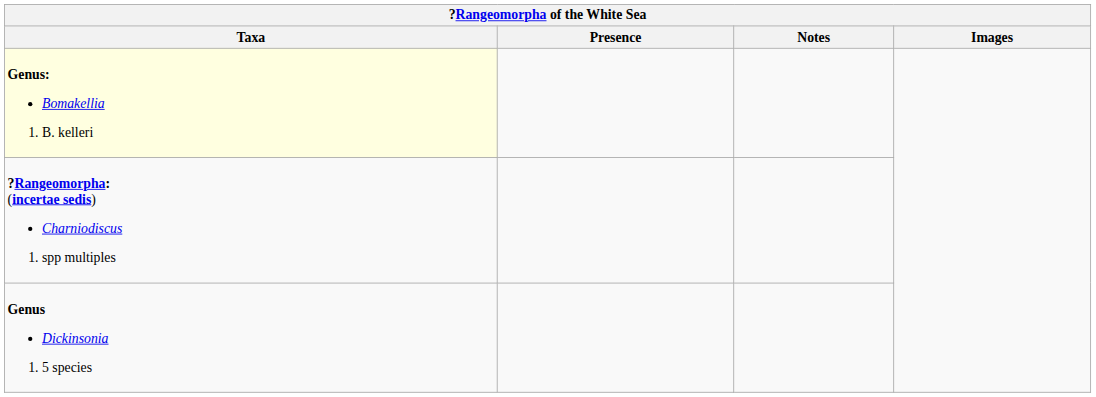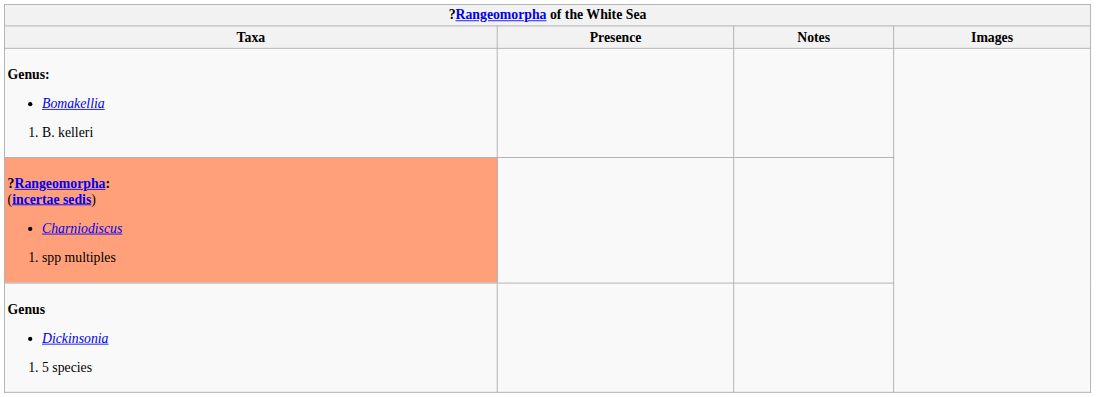(251, 104) lightyellow background -> (251, 104) no background
(251, 221) no background -> (251, 221) lightsalmon background
